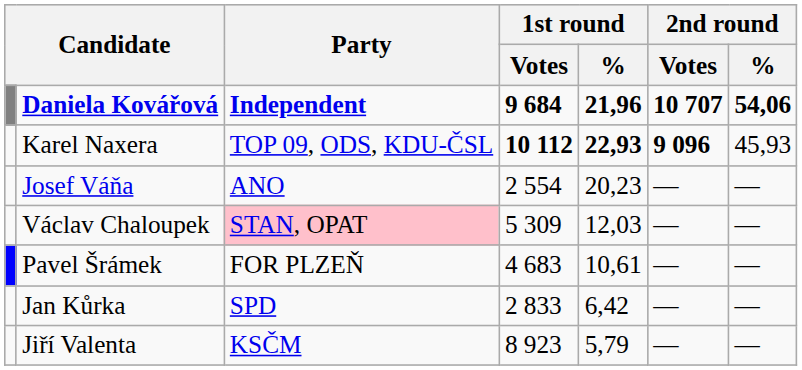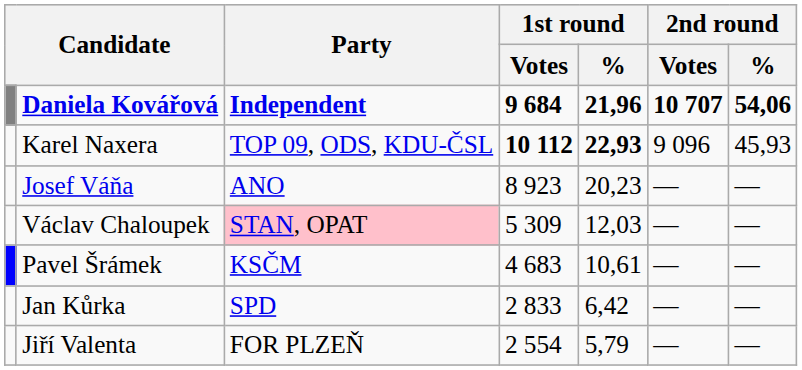(682, 144) bold -> (682, 144) normal
(533, 184) 2 554 -> (533, 184) 8 923
(297, 265) FOR PLZEŇ -> (266, 265) KSČM
(266, 345) KSČM -> (297, 345) FOR PLZEŇ
(533, 345) 8 923 -> (533, 345) 2 554
